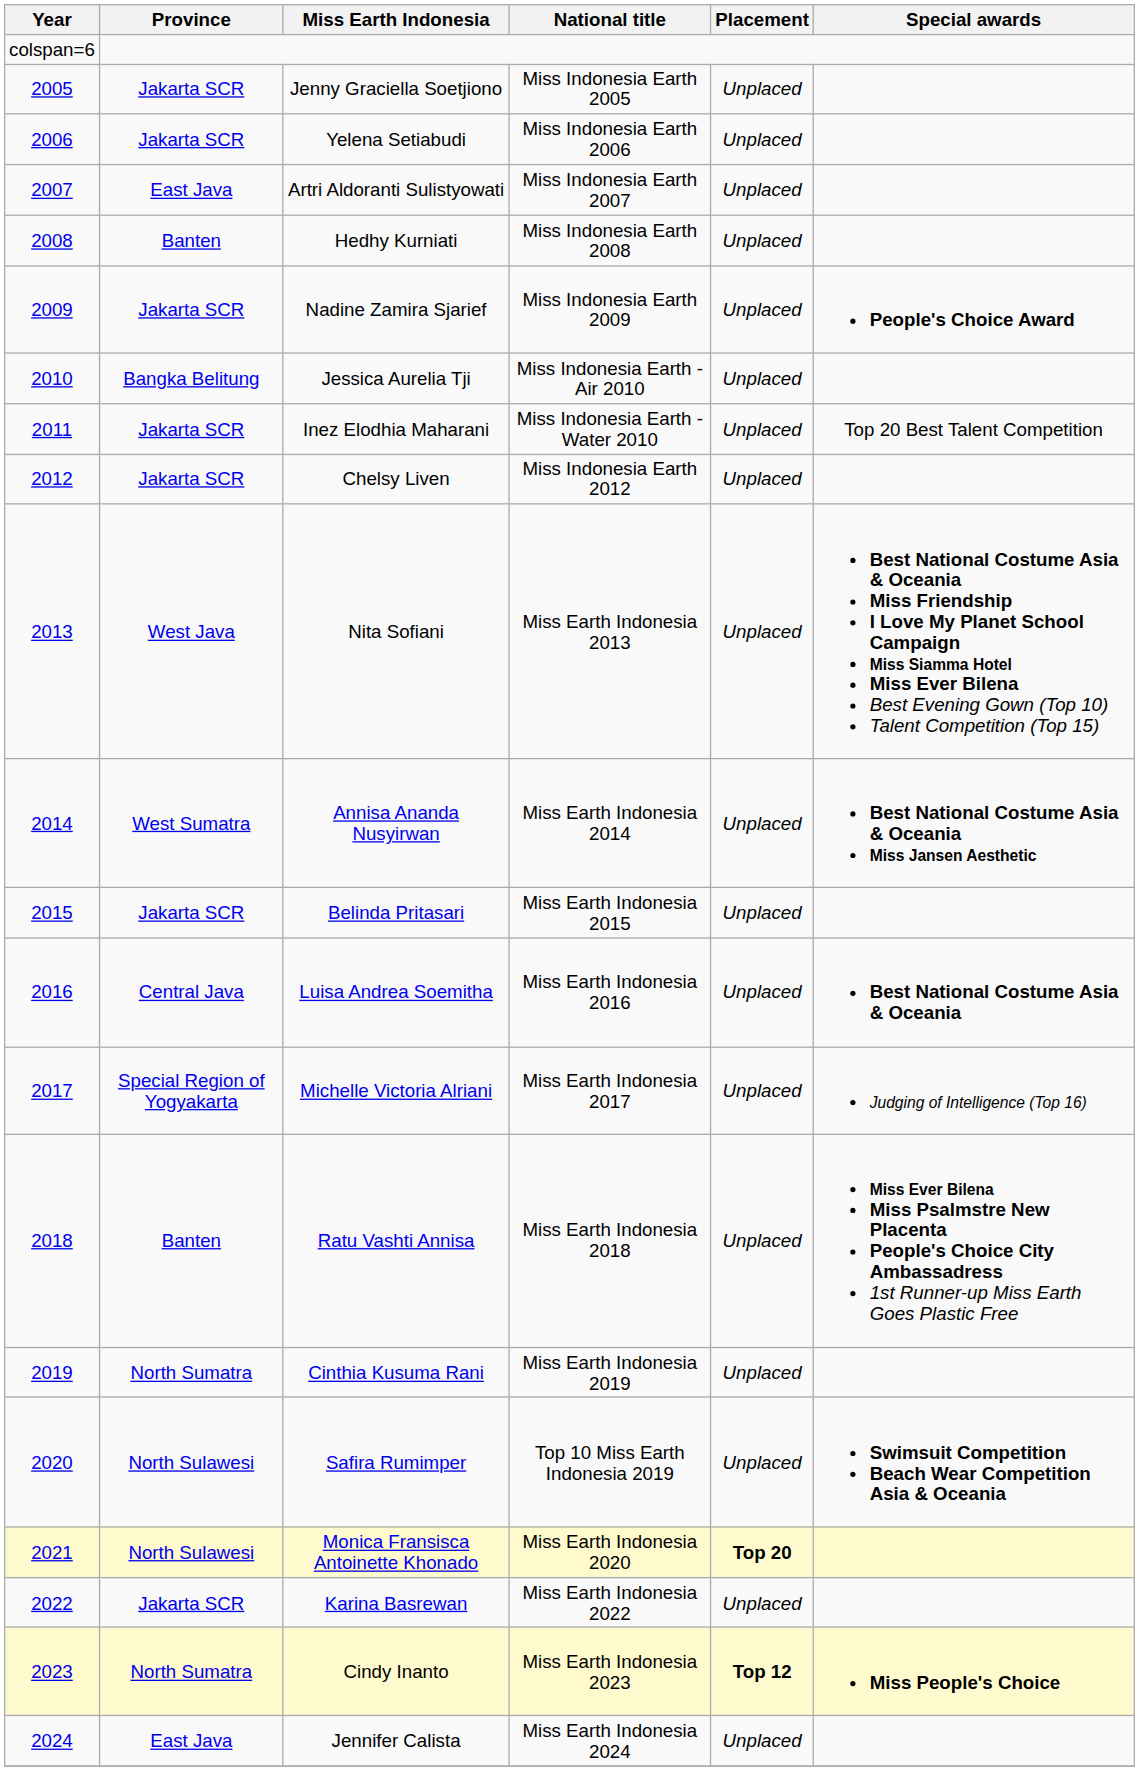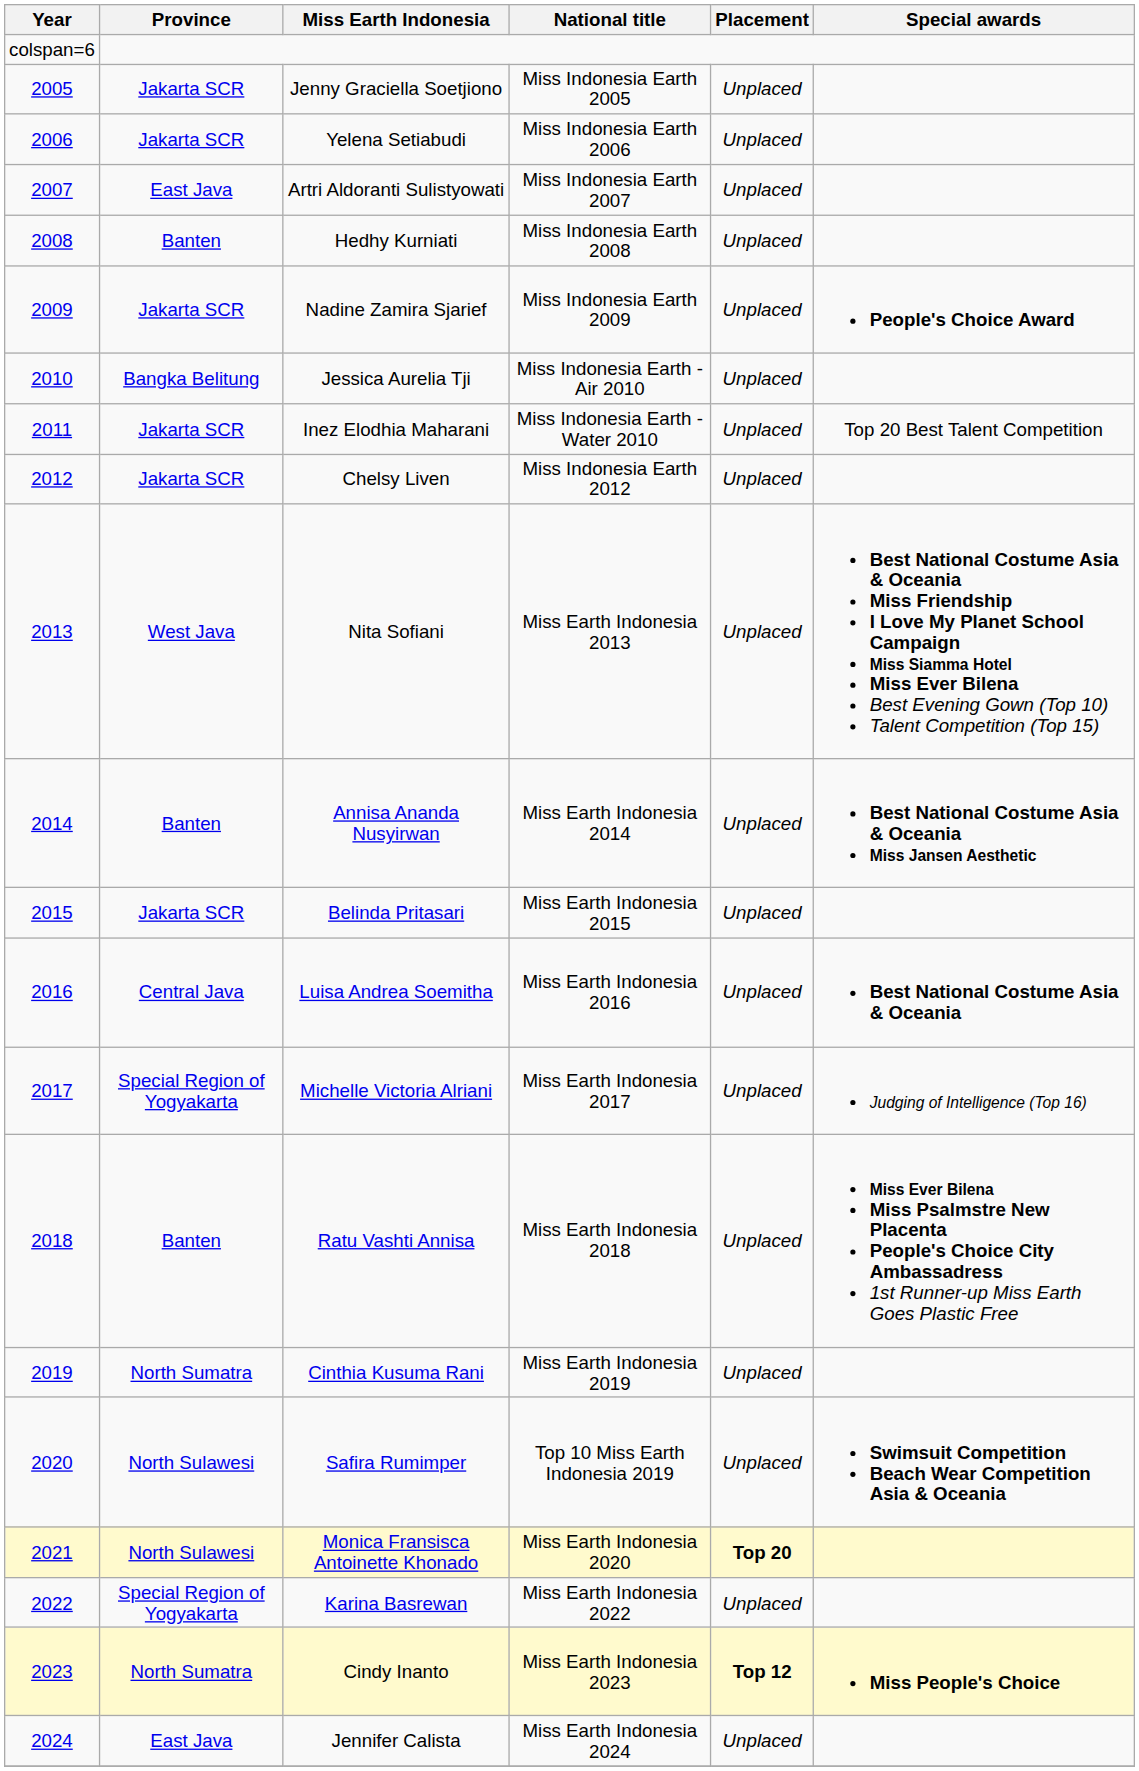(191, 823) West Sumatra -> (191, 823) Banten
(191, 1603) Jakarta SCR -> (191, 1603) Special Region of Yogyakarta
